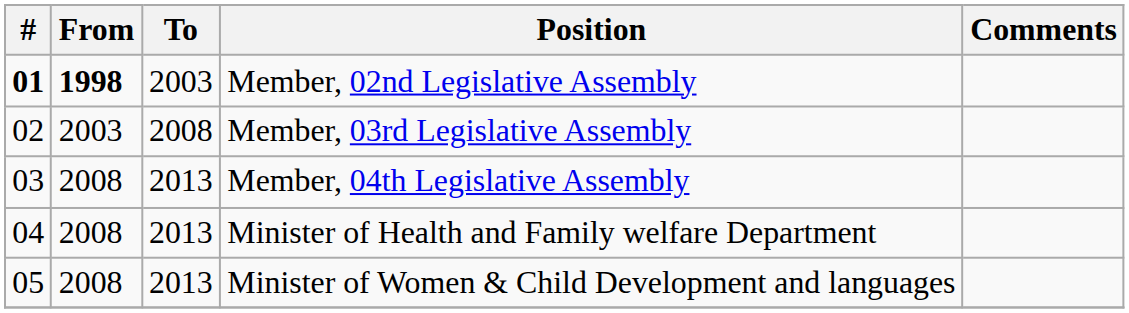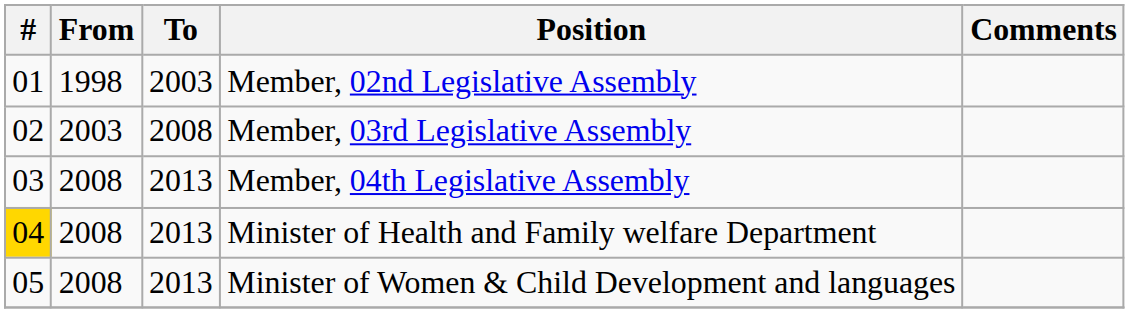(28, 80) bold -> (28, 80) normal
(91, 80) bold -> (91, 80) normal
(28, 231) no background -> (28, 231) gold background
